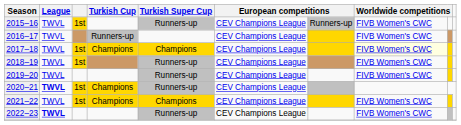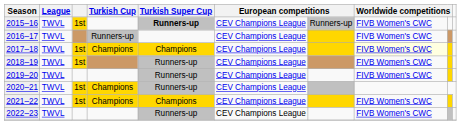(176, 23) normal -> (176, 23) bold
(53, 88) bold -> (53, 88) normal
(53, 113) bold -> (53, 113) normal
